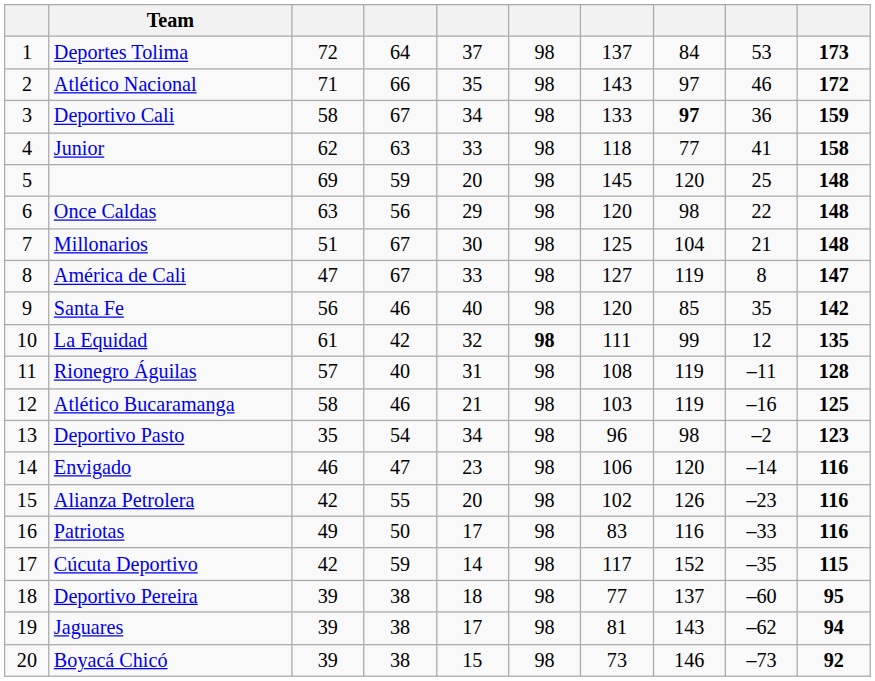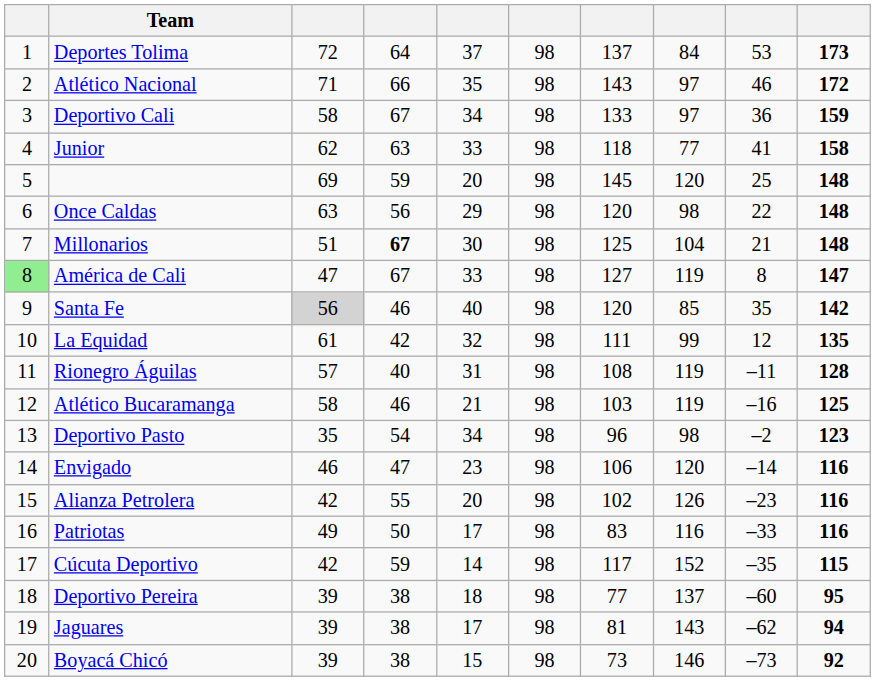(689, 116) bold -> (689, 116) normal
(400, 244) normal -> (400, 244) bold
(27, 276) no background -> (27, 276) lightgreen background
(328, 308) no background -> (328, 308) lightgrey background
(545, 340) bold -> (545, 340) normal
